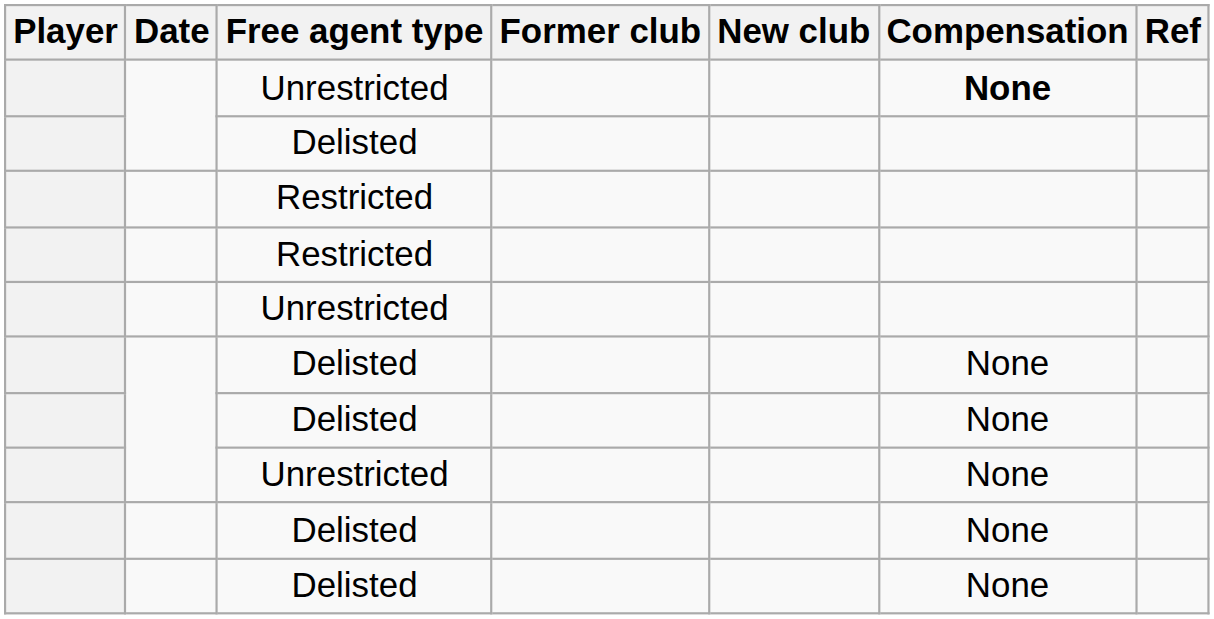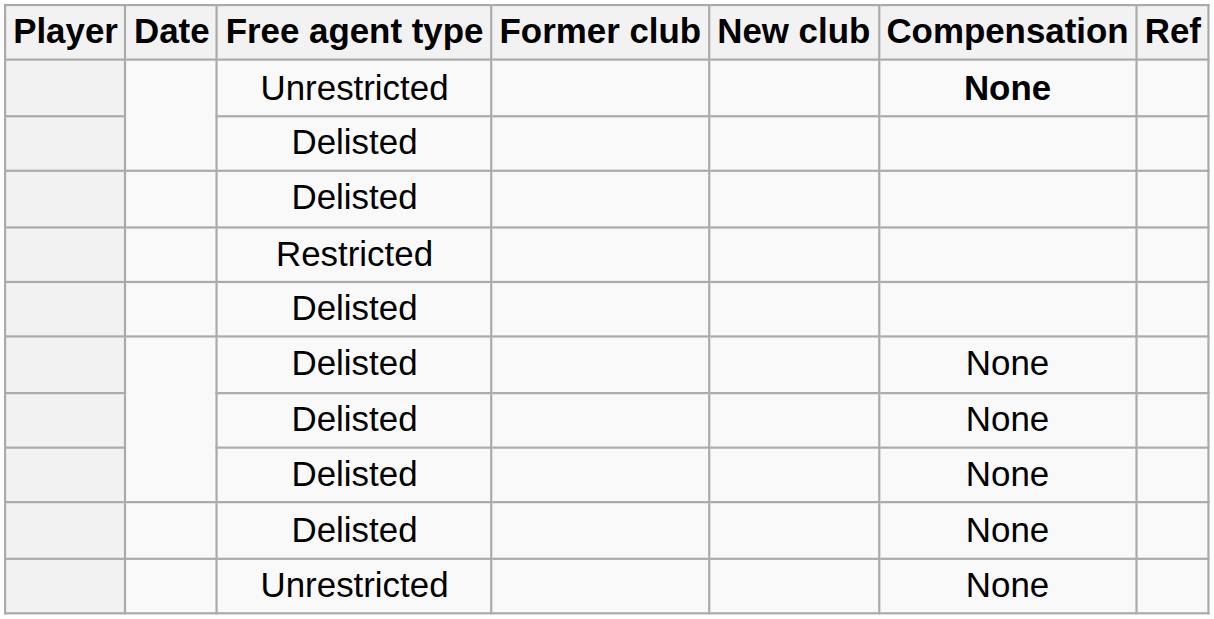(355, 198) Restricted -> (355, 198) Delisted
(355, 308) Unrestricted -> (355, 308) Delisted
(355, 474) Unrestricted -> (355, 474) Delisted
(355, 585) Delisted -> (355, 585) Unrestricted
